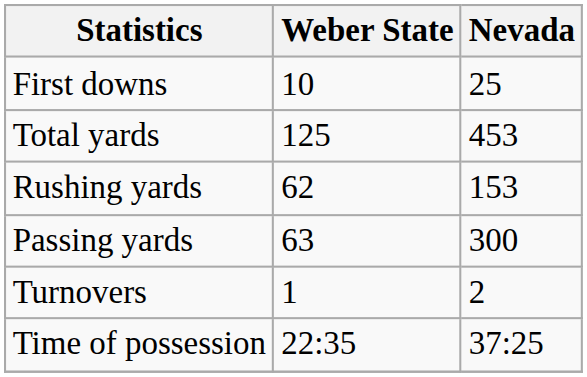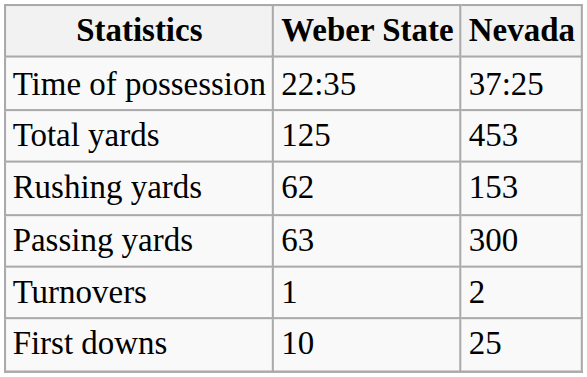rows swapped: (90, 82) <-> (139, 344)
